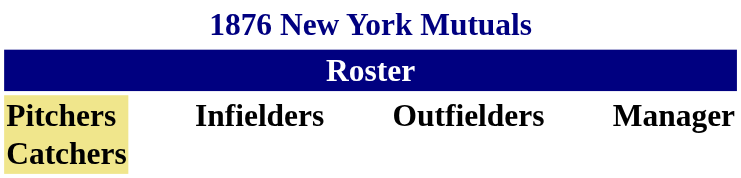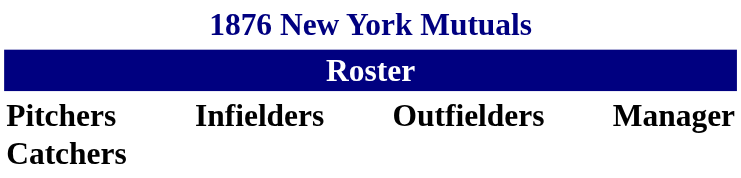(66, 134) khaki background -> (66, 134) no background
